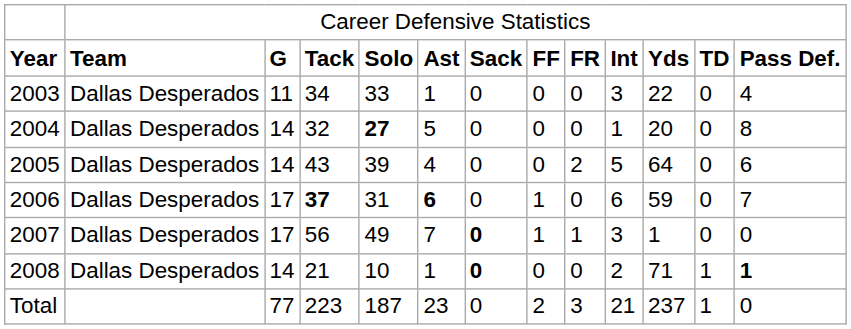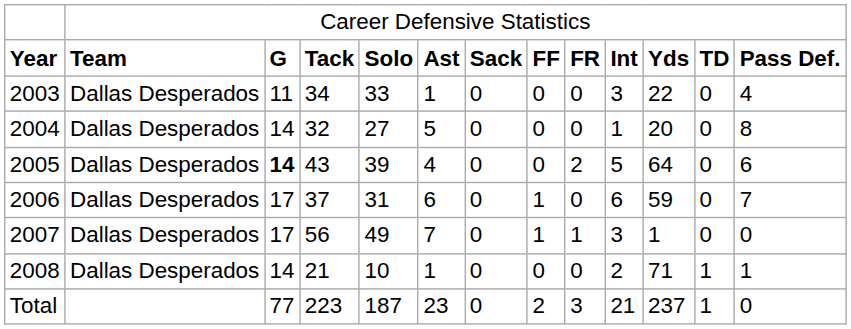(377, 128) bold -> (377, 128) normal
(282, 164) normal -> (282, 164) bold
(317, 199) bold -> (317, 199) normal
(430, 199) bold -> (430, 199) normal
(476, 235) bold -> (476, 235) normal
(476, 270) bold -> (476, 270) normal
(746, 270) bold -> (746, 270) normal
